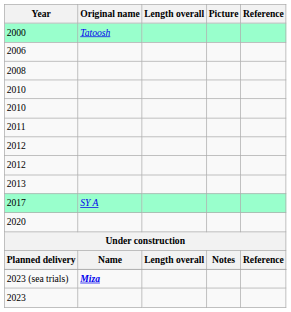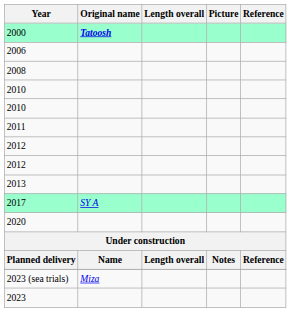(95, 33) normal -> (96, 33) bold
(90, 279) bold -> (90, 279) normal
